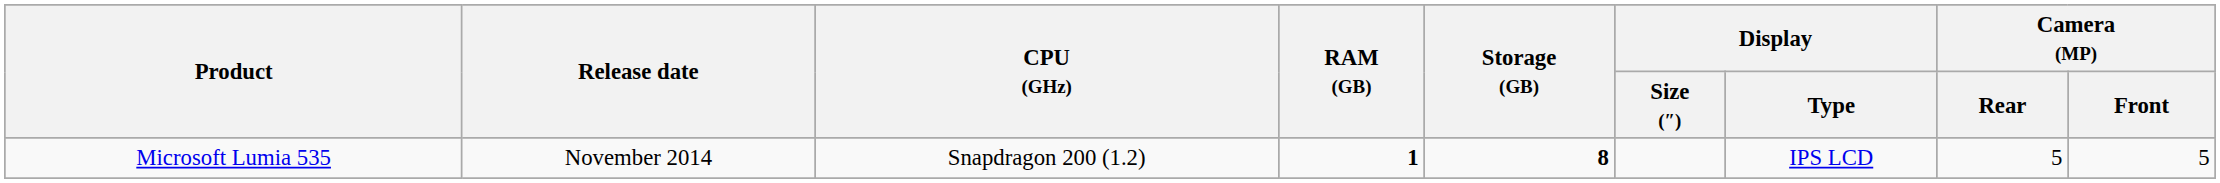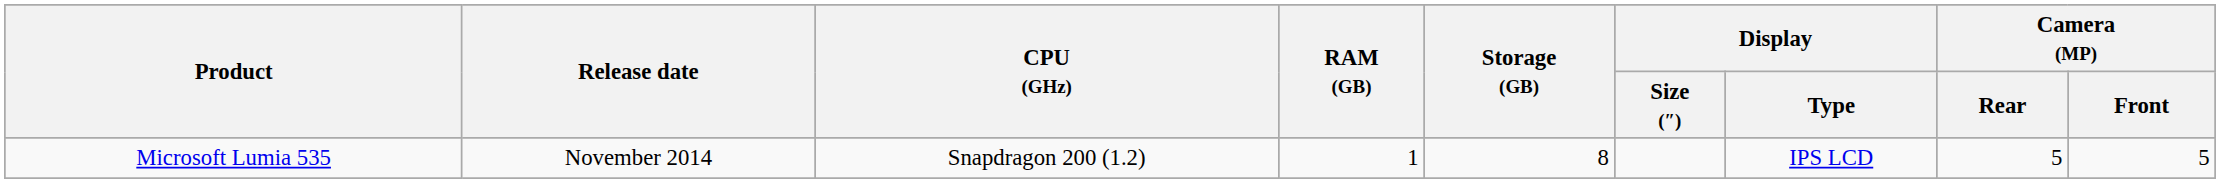(1413, 157) bold -> (1413, 157) normal
(1603, 157) bold -> (1603, 157) normal
